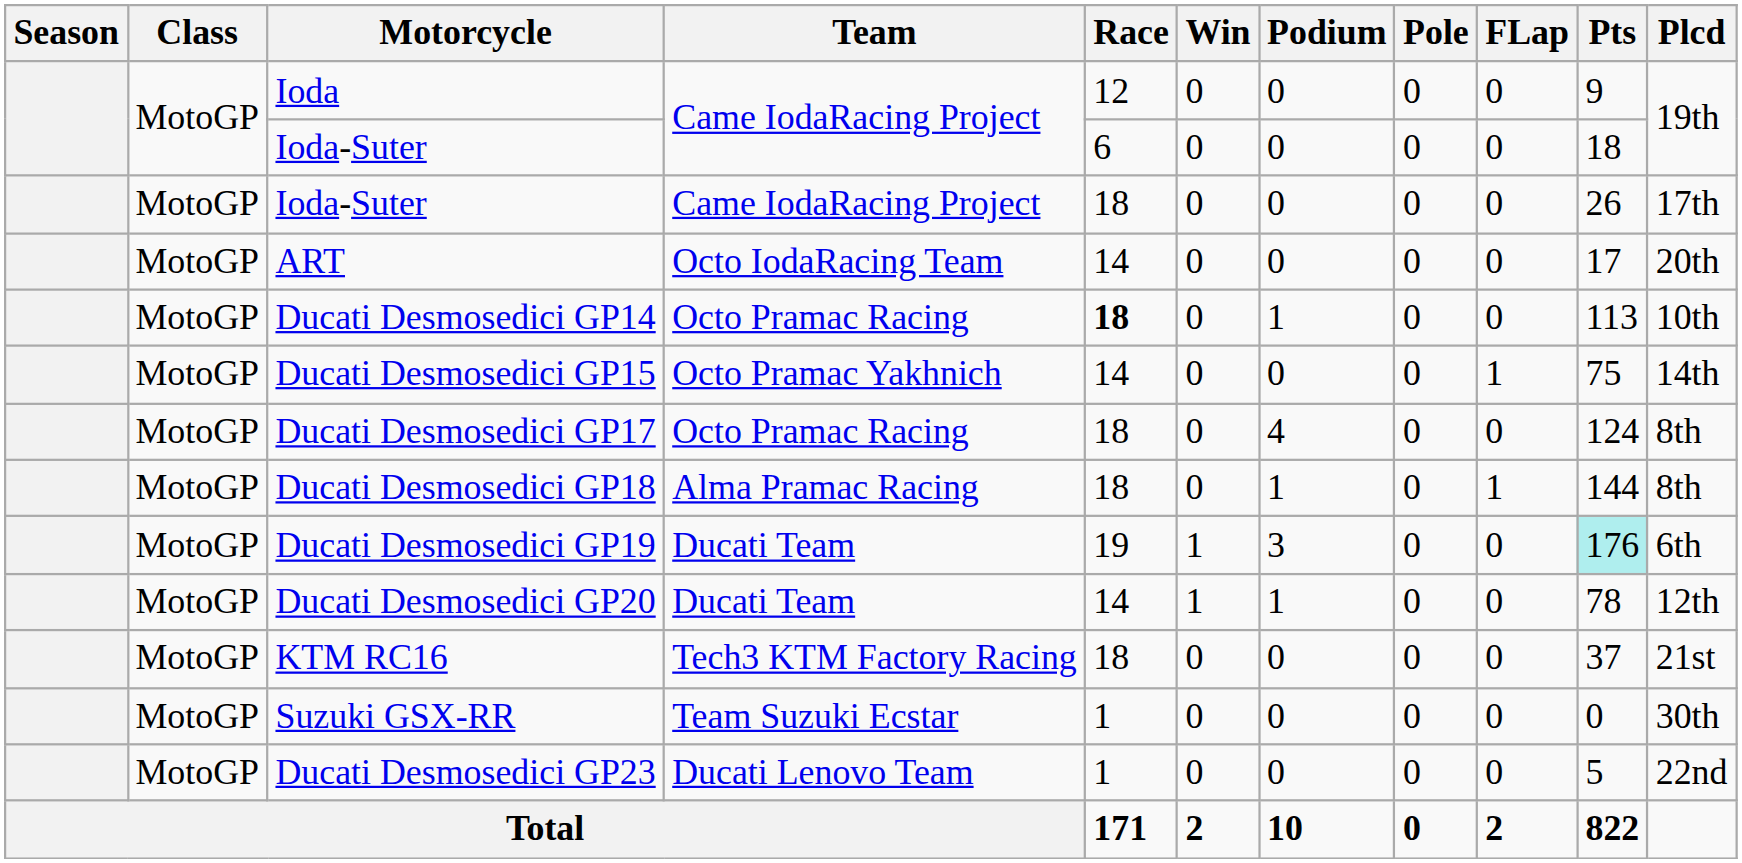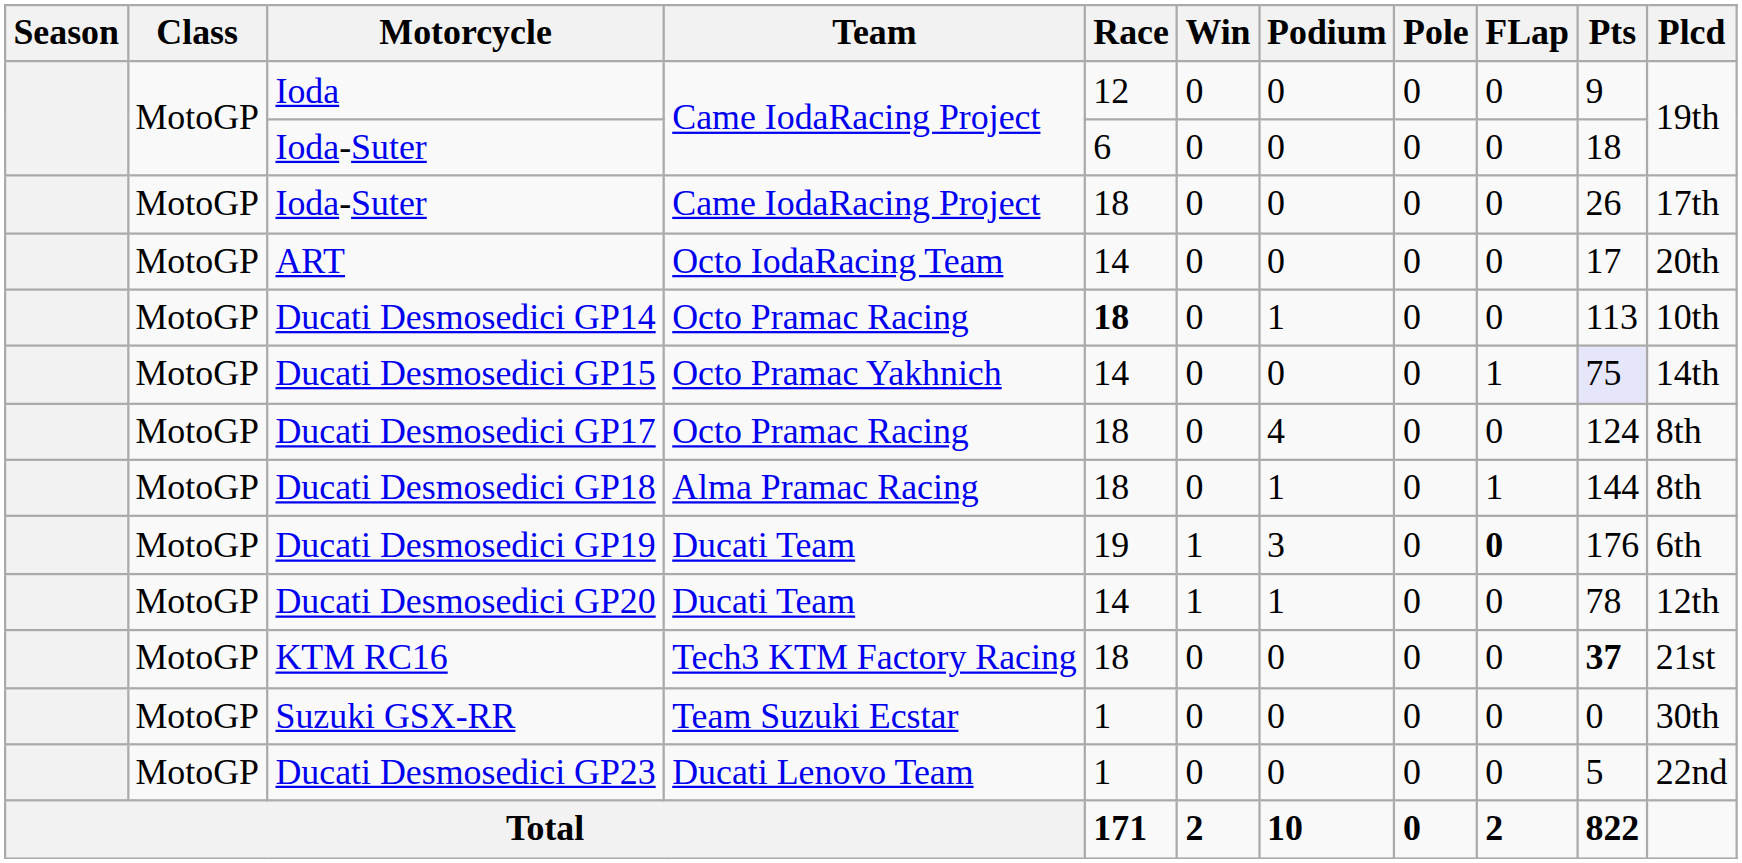(1603, 373) no background -> (1603, 373) lavender background
(1494, 544) normal -> (1494, 544) bold
(1612, 544) paleturquoise background -> (1612, 544) no background
(1603, 658) normal -> (1603, 658) bold
